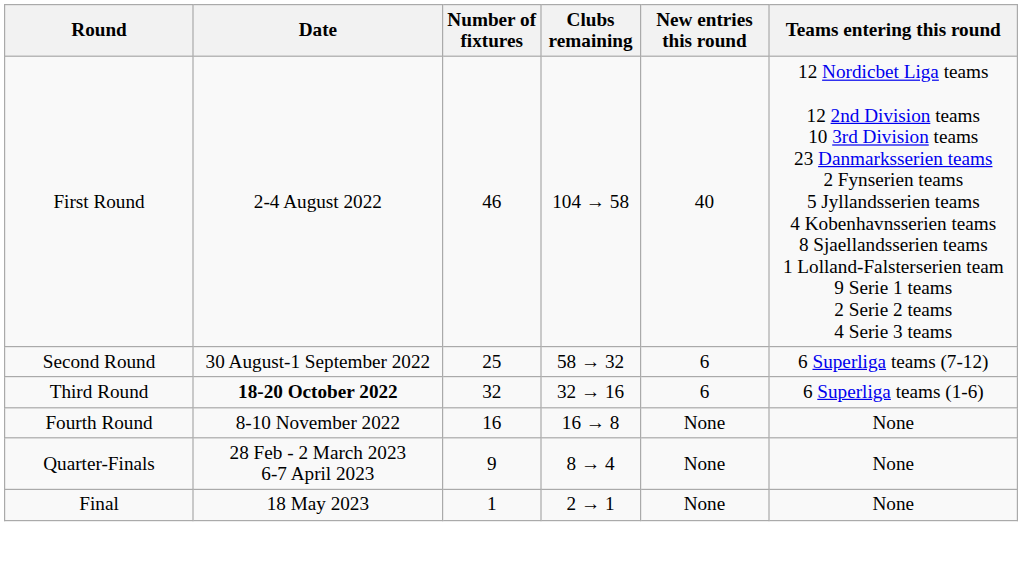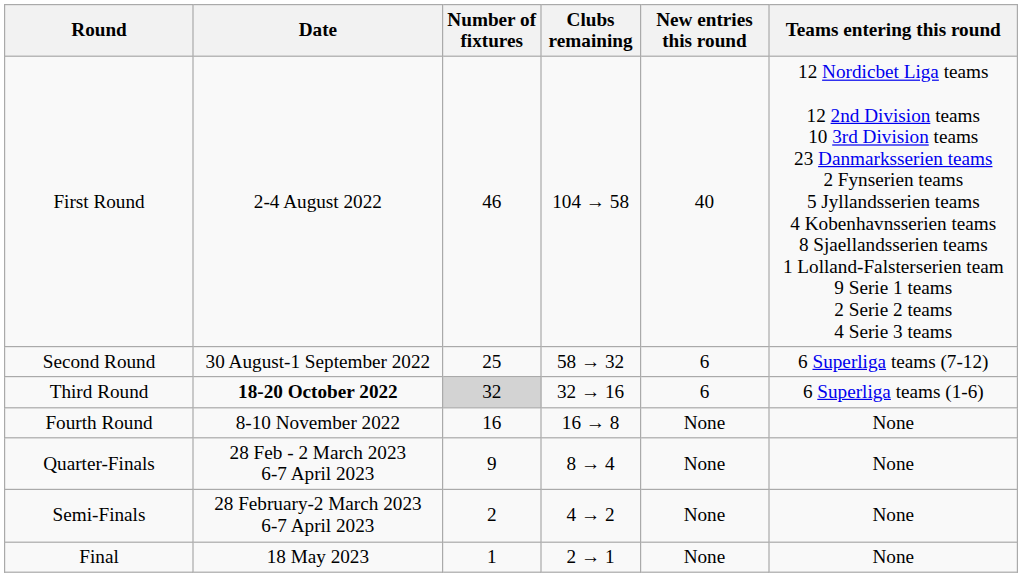(492, 391) no background -> (492, 391) lightgrey background
+ row: (99, 515)
